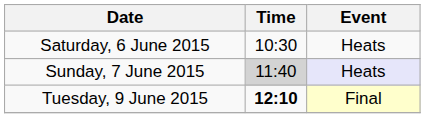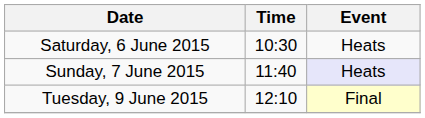(276, 71) lightgrey background -> (276, 71) no background
(276, 98) bold -> (276, 98) normal
